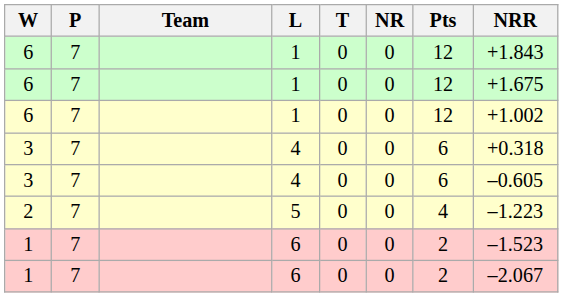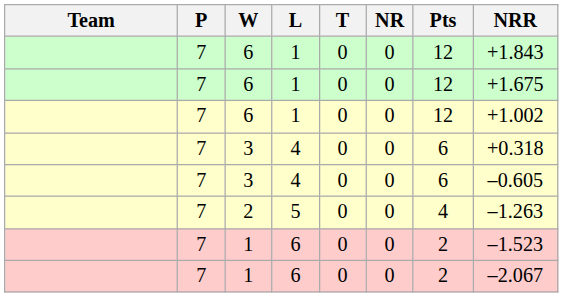columns swapped: (185, 20) <-> (28, 20)
(515, 212) –1.223 -> (515, 212) –1.263
